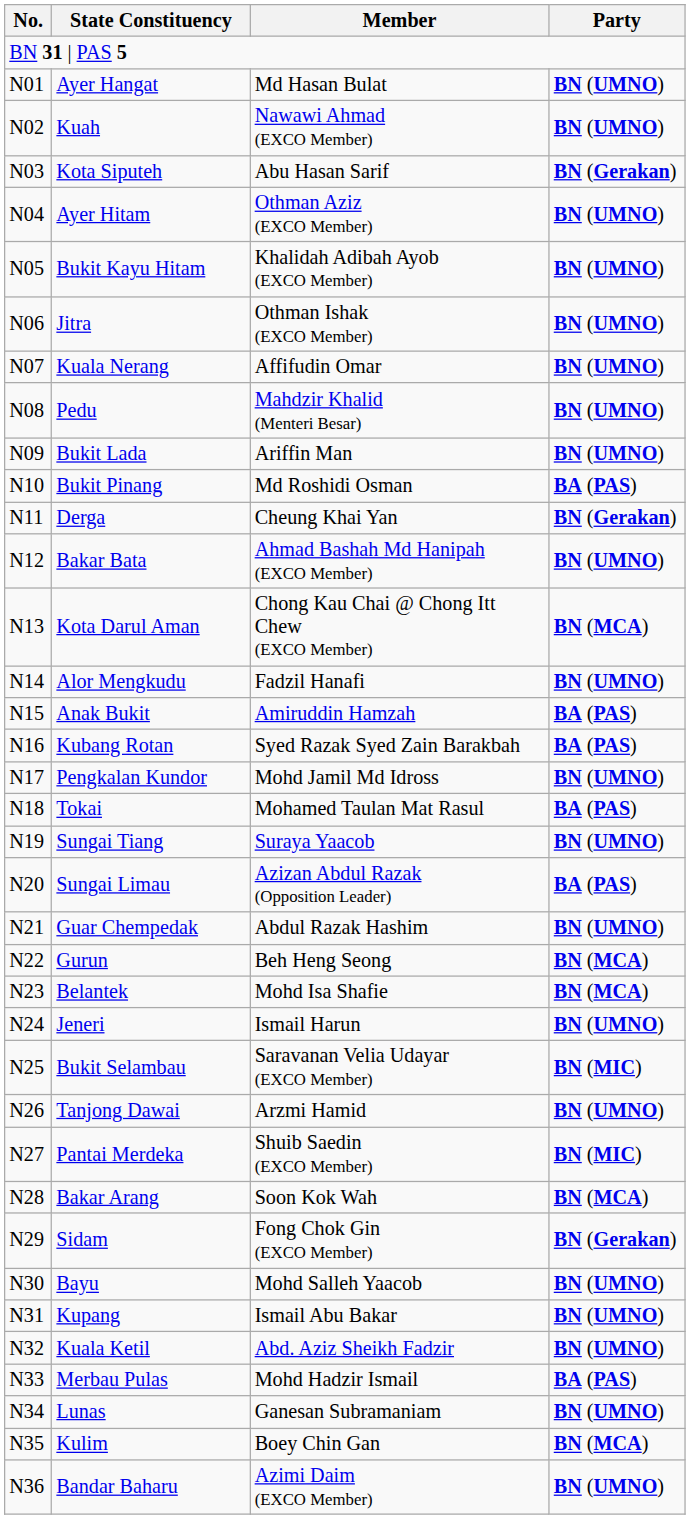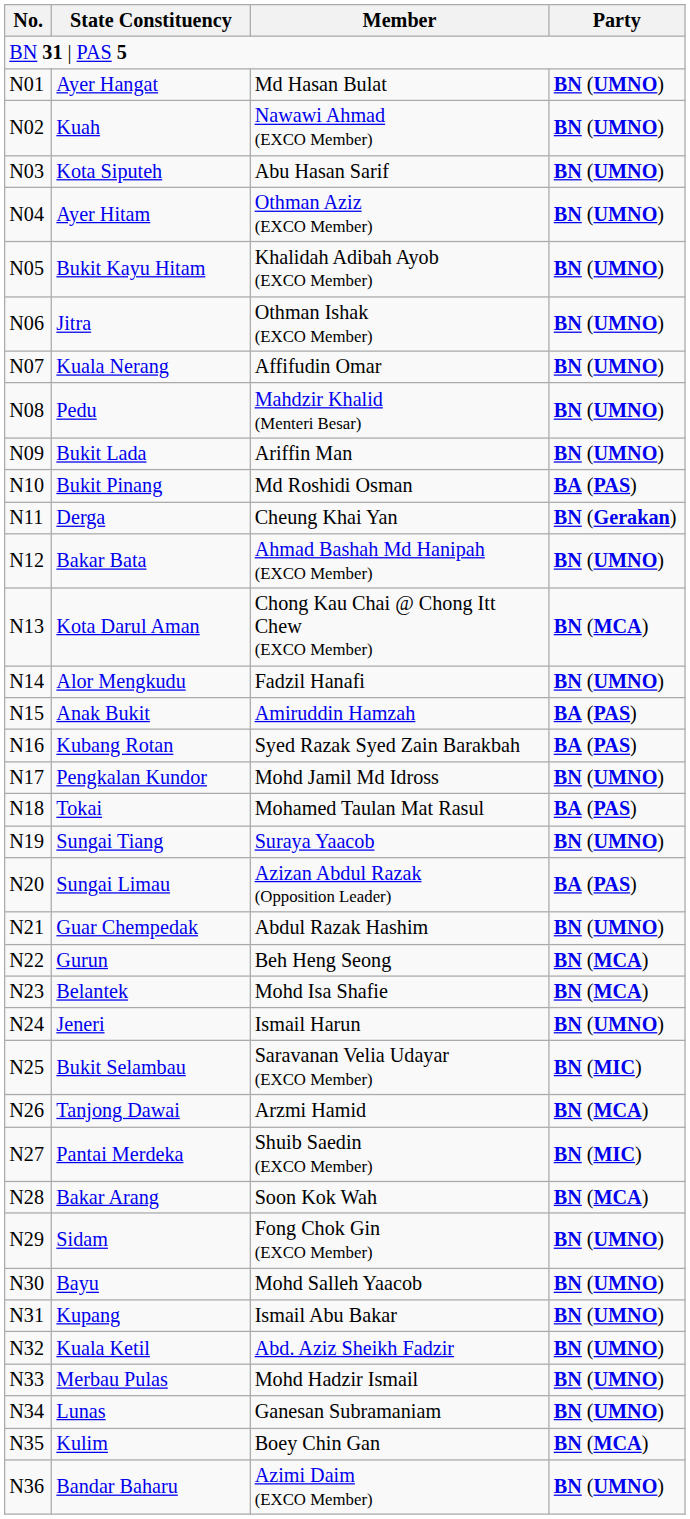(615, 171) BN (Gerakan) -> (609, 171) BN (UMNO)
(609, 1110) BN (UMNO) -> (601, 1110) BN (MCA)
(615, 1240) BN (Gerakan) -> (609, 1240) BN (UMNO)
(595, 1379) BA (PAS) -> (609, 1379) BN (UMNO)
